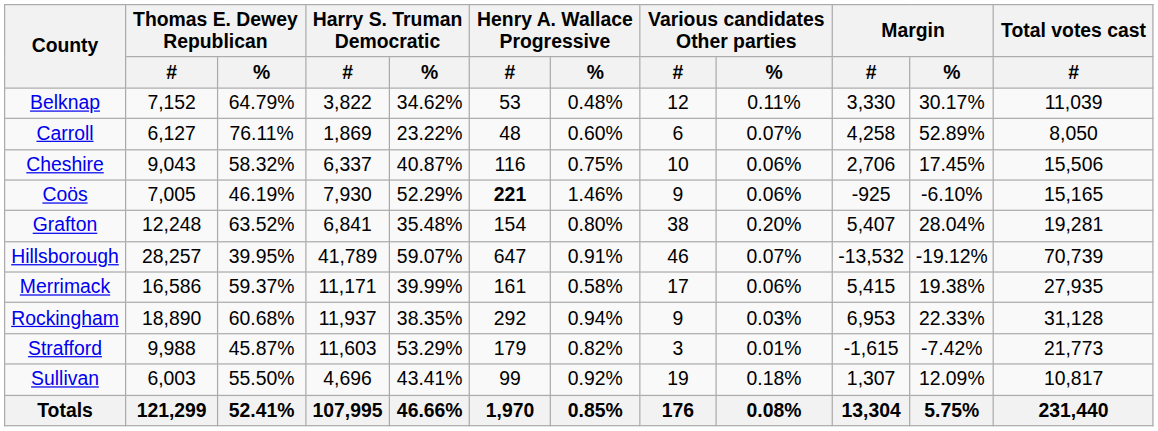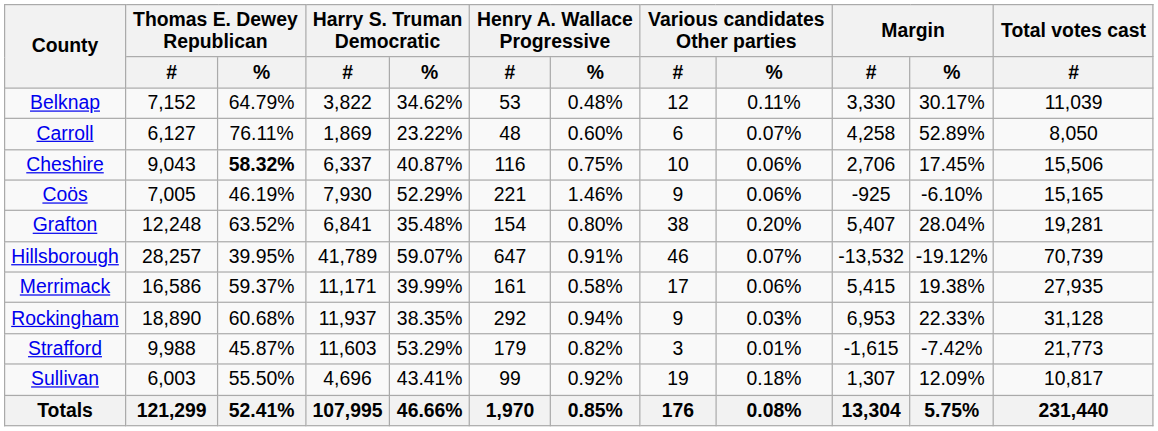(262, 164) normal -> (262, 164) bold
(510, 195) bold -> (510, 195) normal
